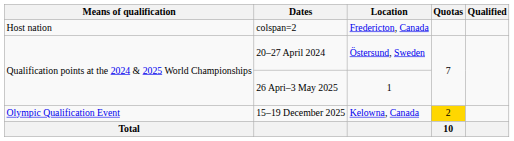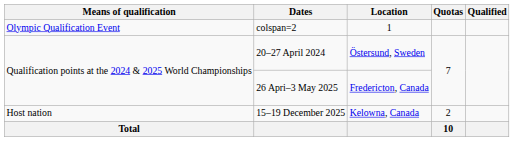(29, 27) Host nation -> (63, 27) Olympic Qualification Event
(389, 27) Fredericton, Canada -> (389, 27) 1
(389, 88) 1 -> (389, 88) Fredericton, Canada
(63, 113) Olympic Qualification Event -> (29, 113) Host nation
(448, 113) gold background -> (448, 113) no background
